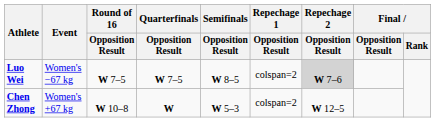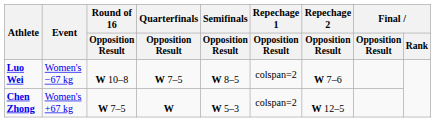(112, 80) W 7–5 -> (112, 80) W 10–8
(328, 80) lightgrey background -> (328, 80) no background
(112, 109) W 10–8 -> (112, 109) W 7–5
